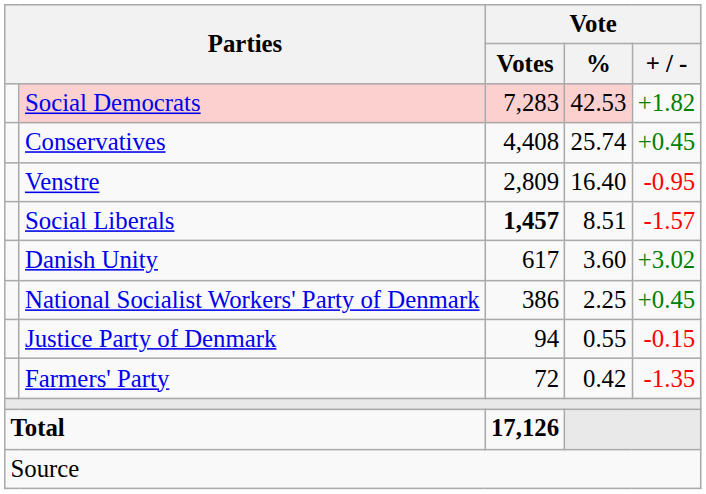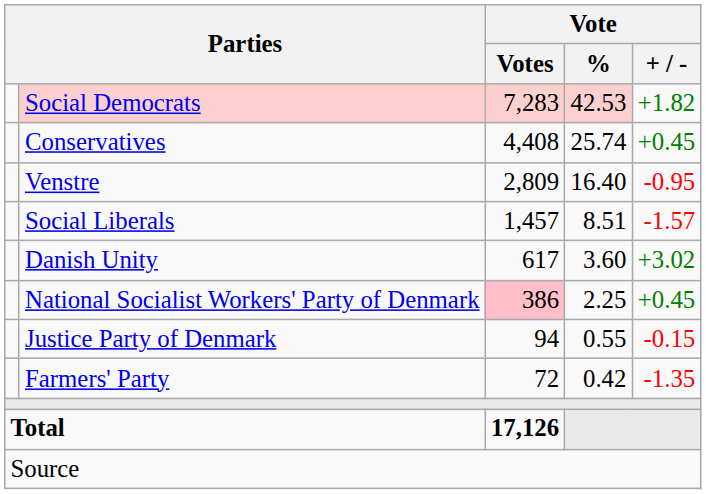(531, 220) bold -> (531, 220) normal
(541, 299) no background -> (541, 299) pink background
